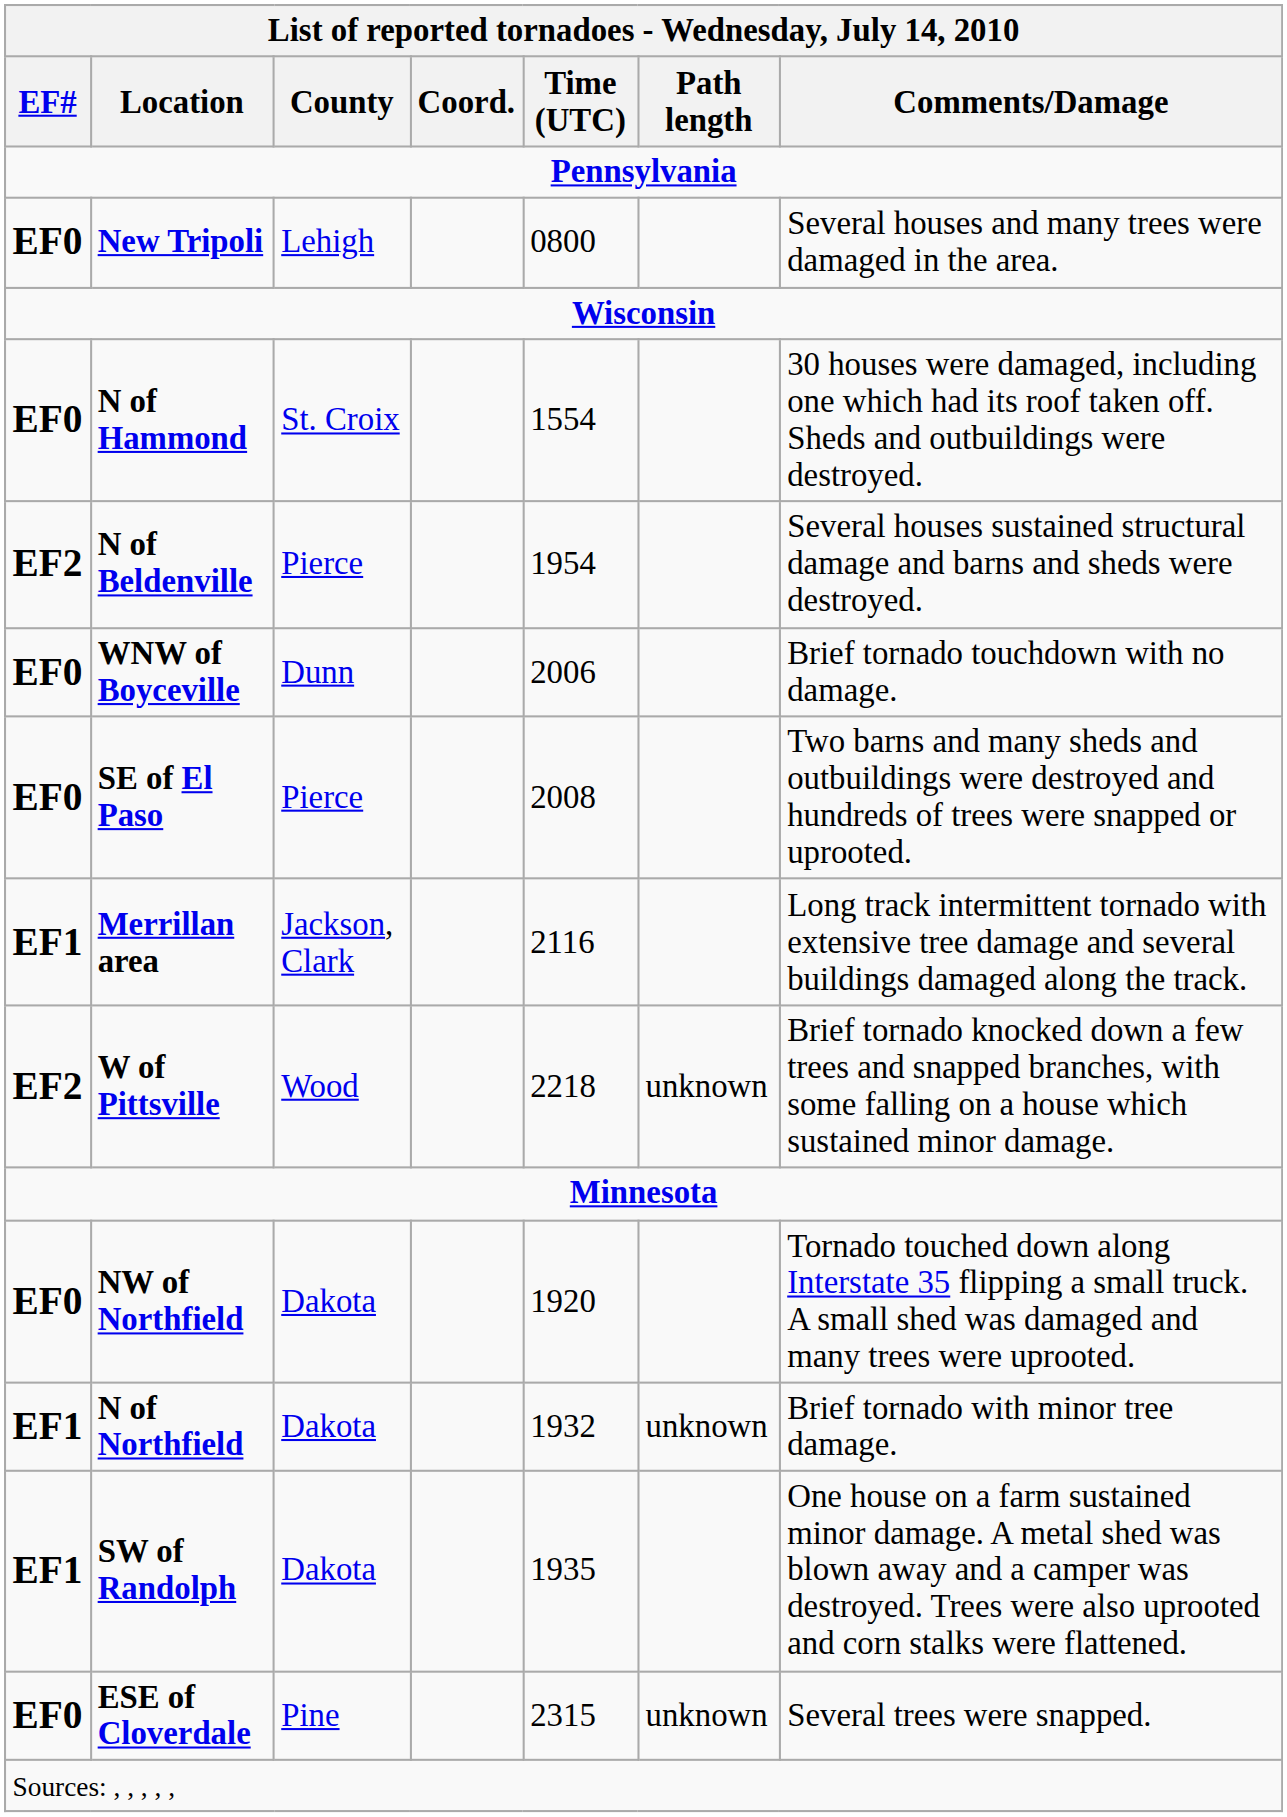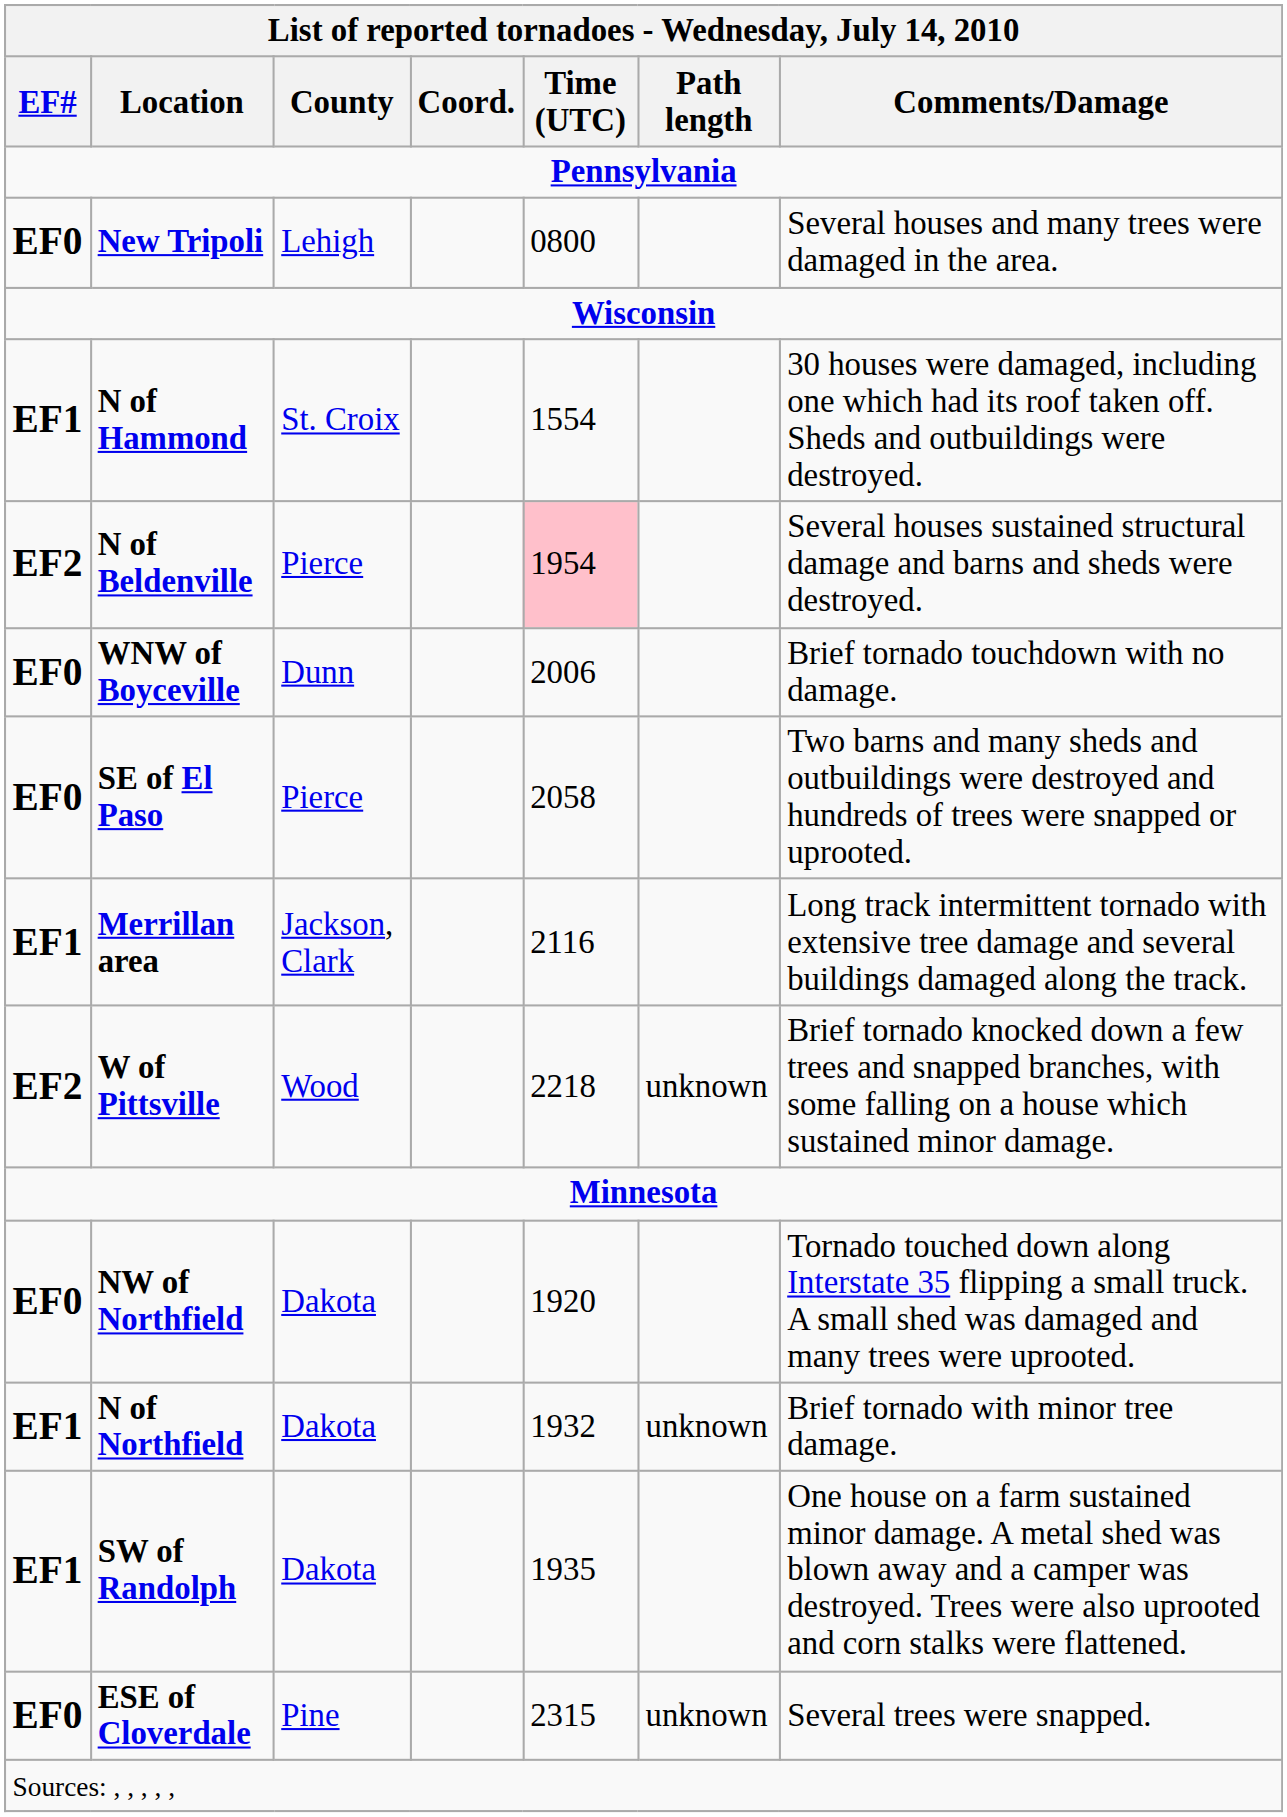(48, 419) EF0 -> (48, 419) EF1
(563, 564) no background -> (563, 564) pink background
(563, 797) 2008 -> (563, 797) 2058
